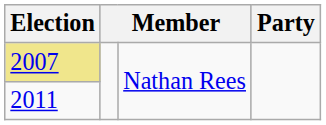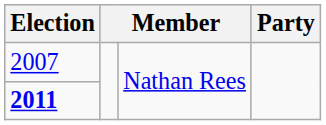(34, 61) khaki background -> (34, 61) no background
(34, 100) normal -> (34, 100) bold
